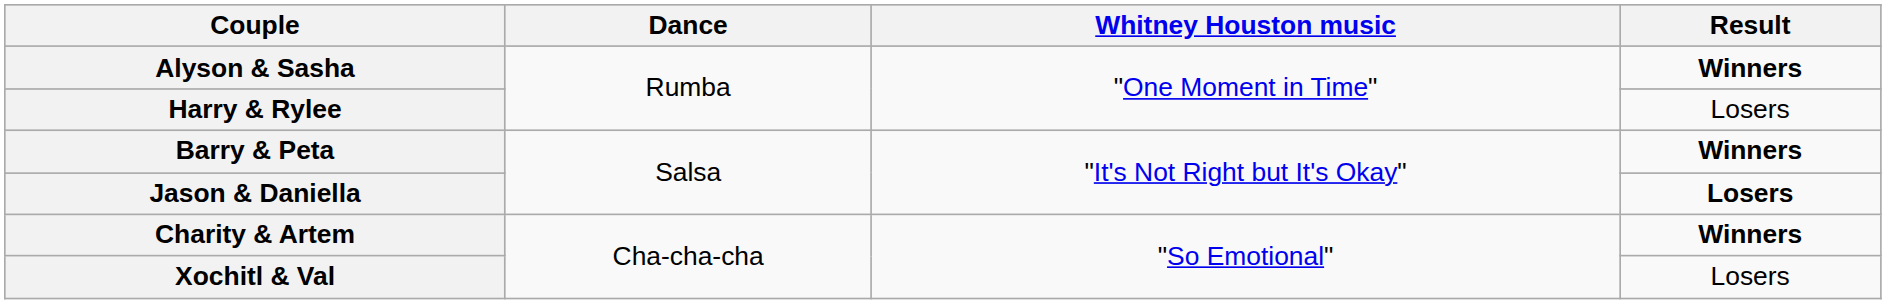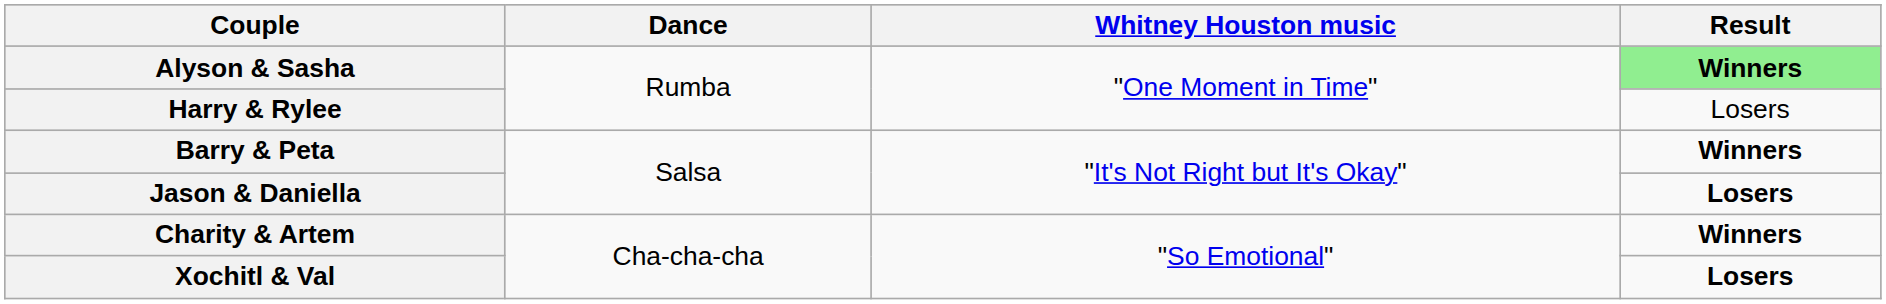(1750, 67) no background -> (1750, 67) lightgreen background
(1750, 276) normal -> (1750, 276) bold
